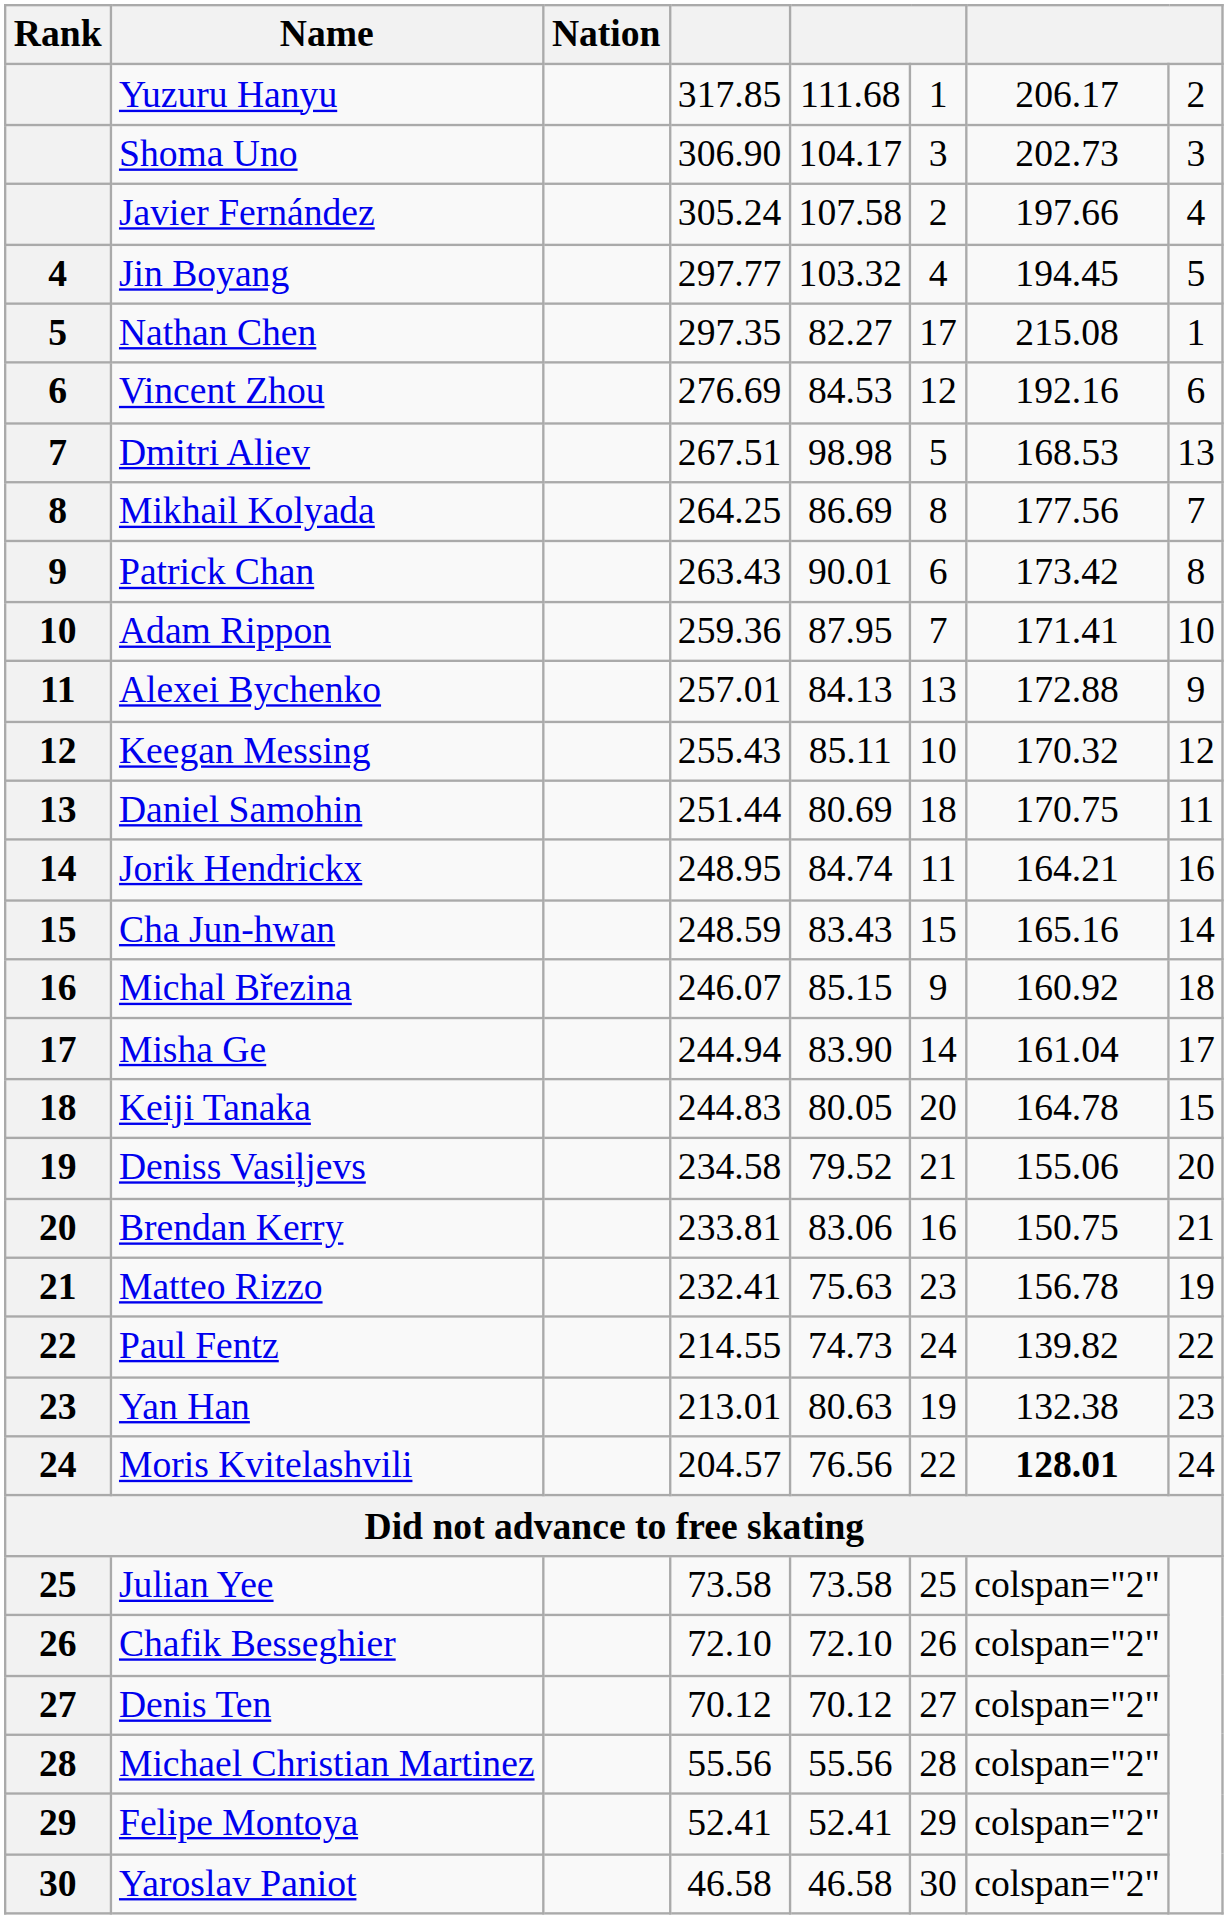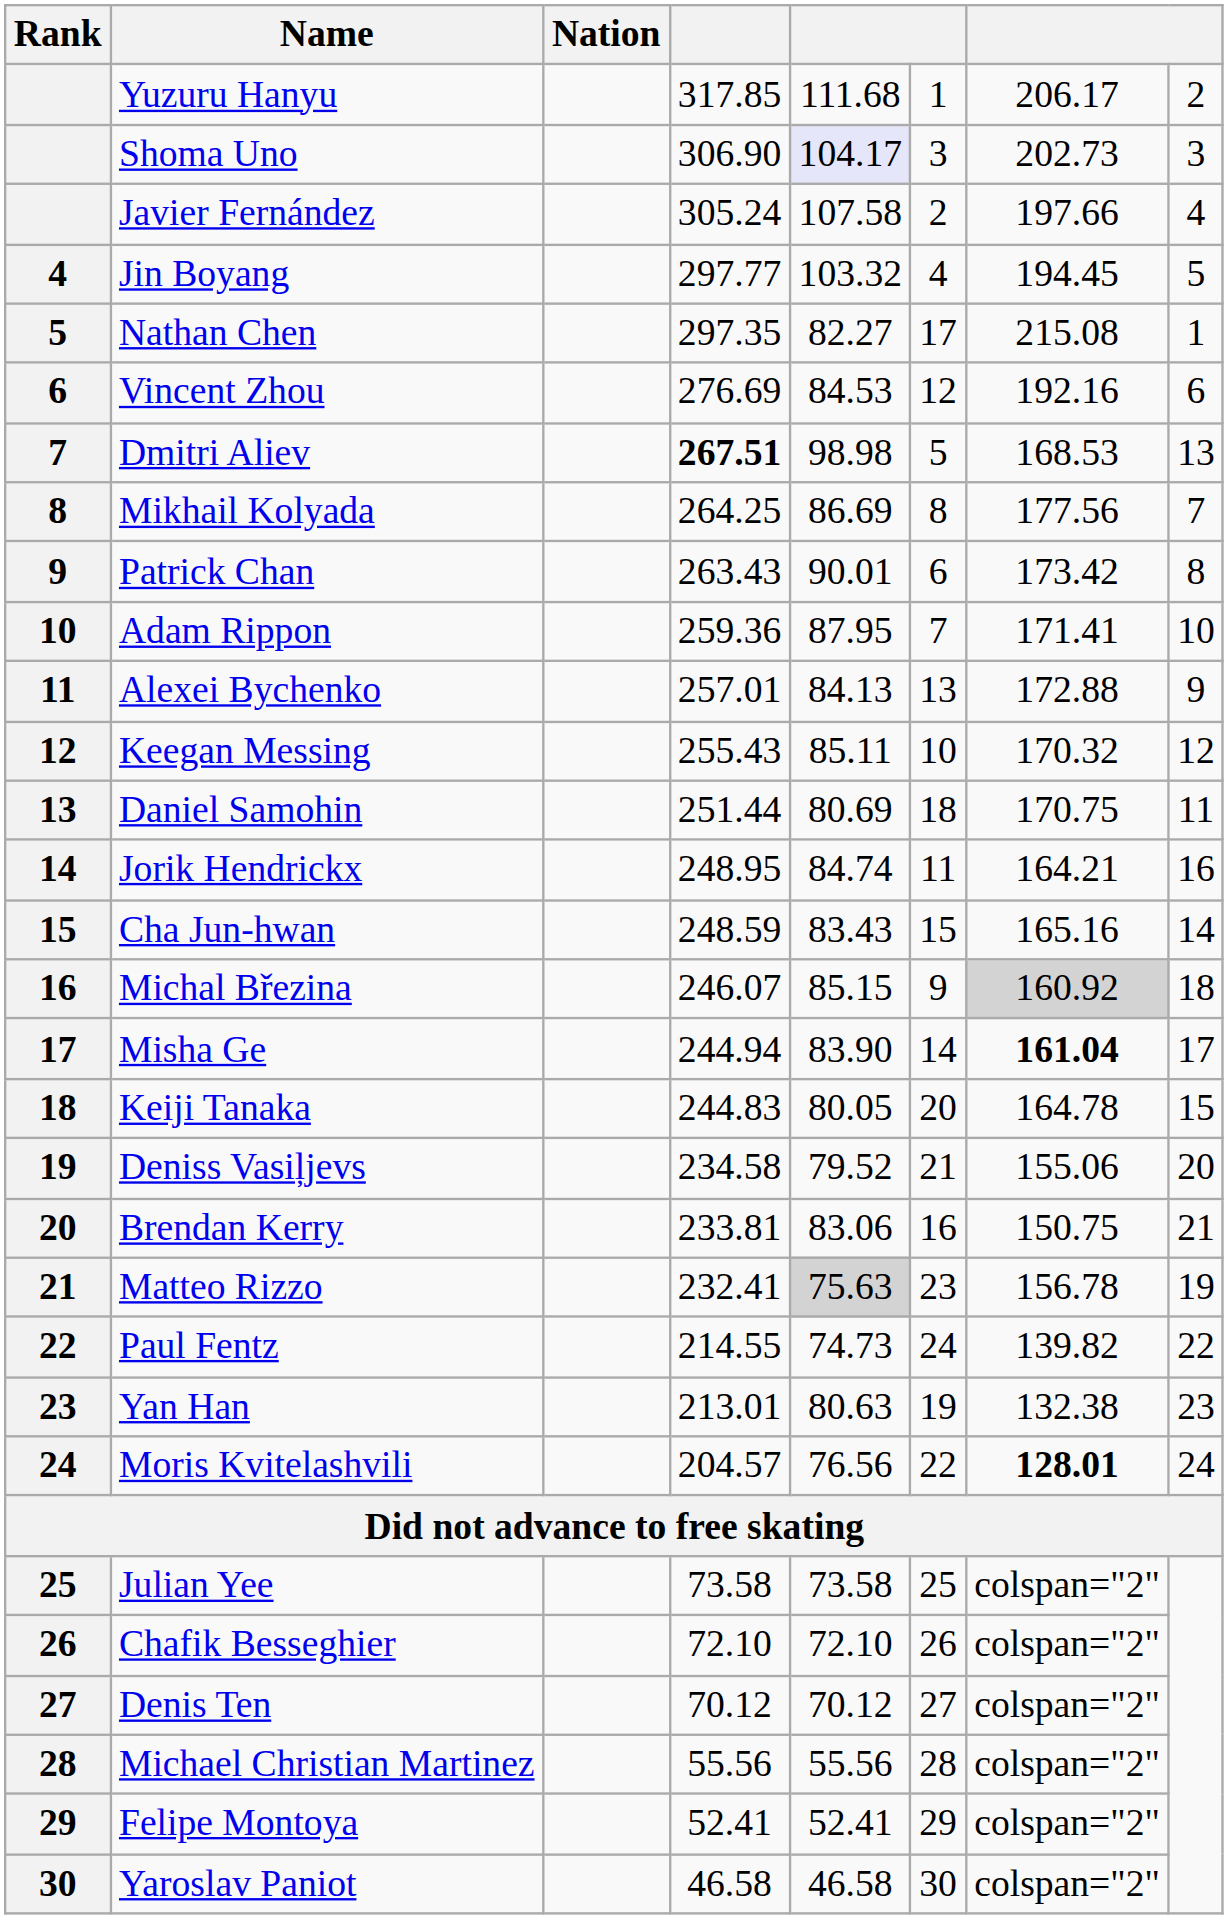(850, 153) no background -> (850, 153) lavender background
(730, 451) normal -> (730, 451) bold
(1067, 988) no background -> (1067, 988) lightgrey background
(1067, 1048) normal -> (1067, 1048) bold
(850, 1286) no background -> (850, 1286) lightgrey background
